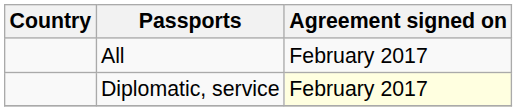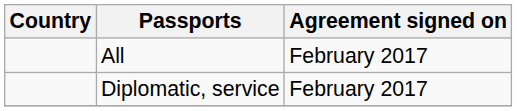(359, 88) lightyellow background -> (359, 88) no background
